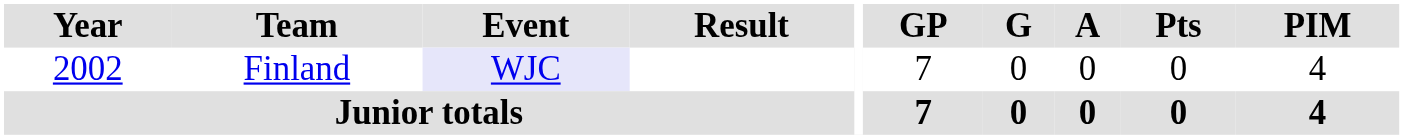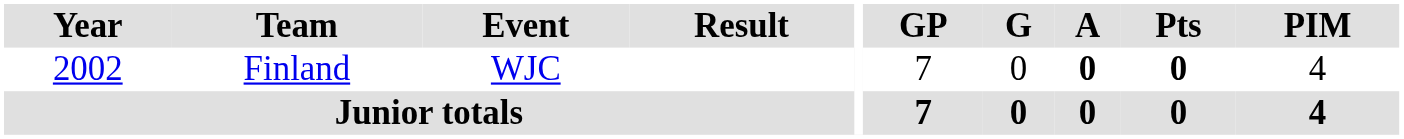(526, 68) lavender background -> (526, 68) no background
(1088, 68) normal -> (1088, 68) bold
(1178, 68) normal -> (1178, 68) bold
